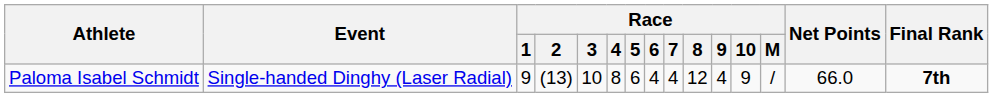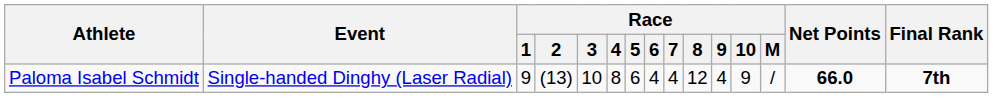(835, 78) normal -> (835, 78) bold
